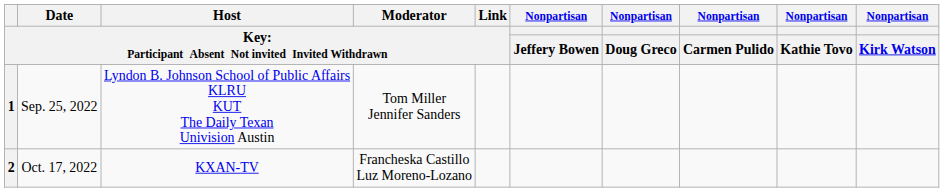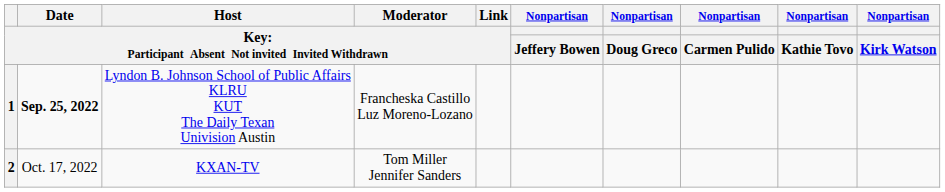(59, 106) normal -> (60, 106) bold
(414, 106) Tom Miller Jennifer Sanders -> (415, 106) Francheska Castillo Luz Moreno-Lozano
(414, 167) Francheska Castillo Luz Moreno-Lozano -> (415, 167) Tom Miller Jennifer Sanders
